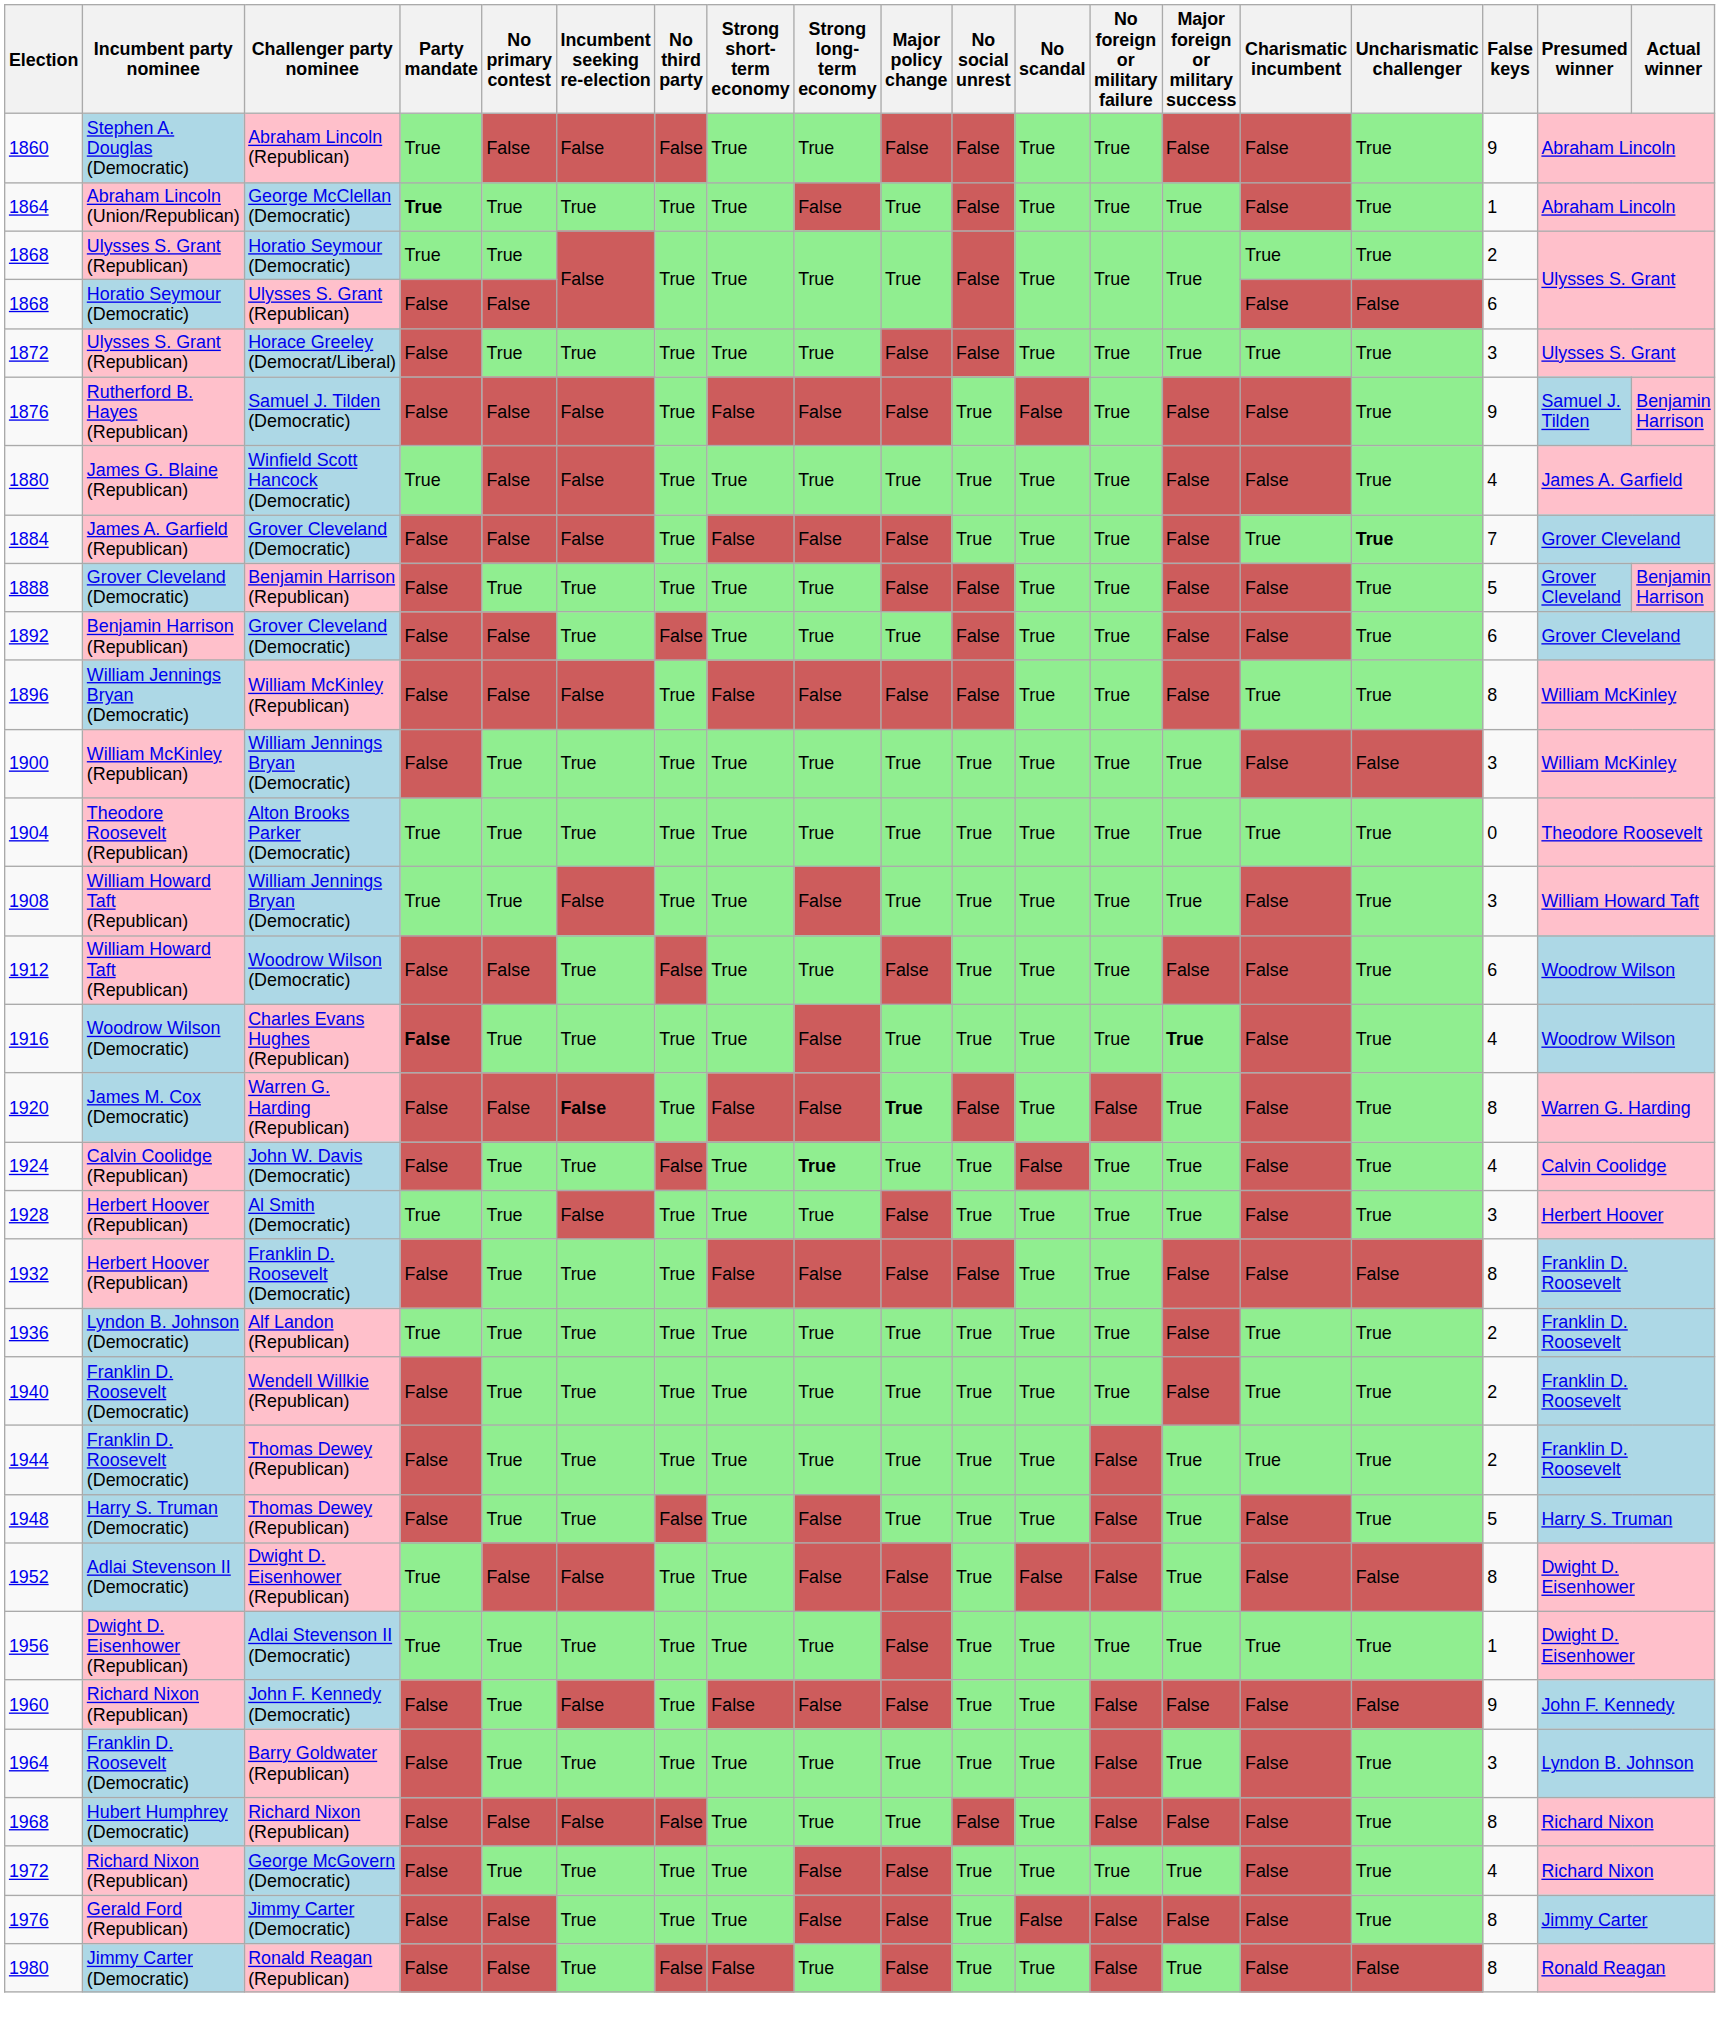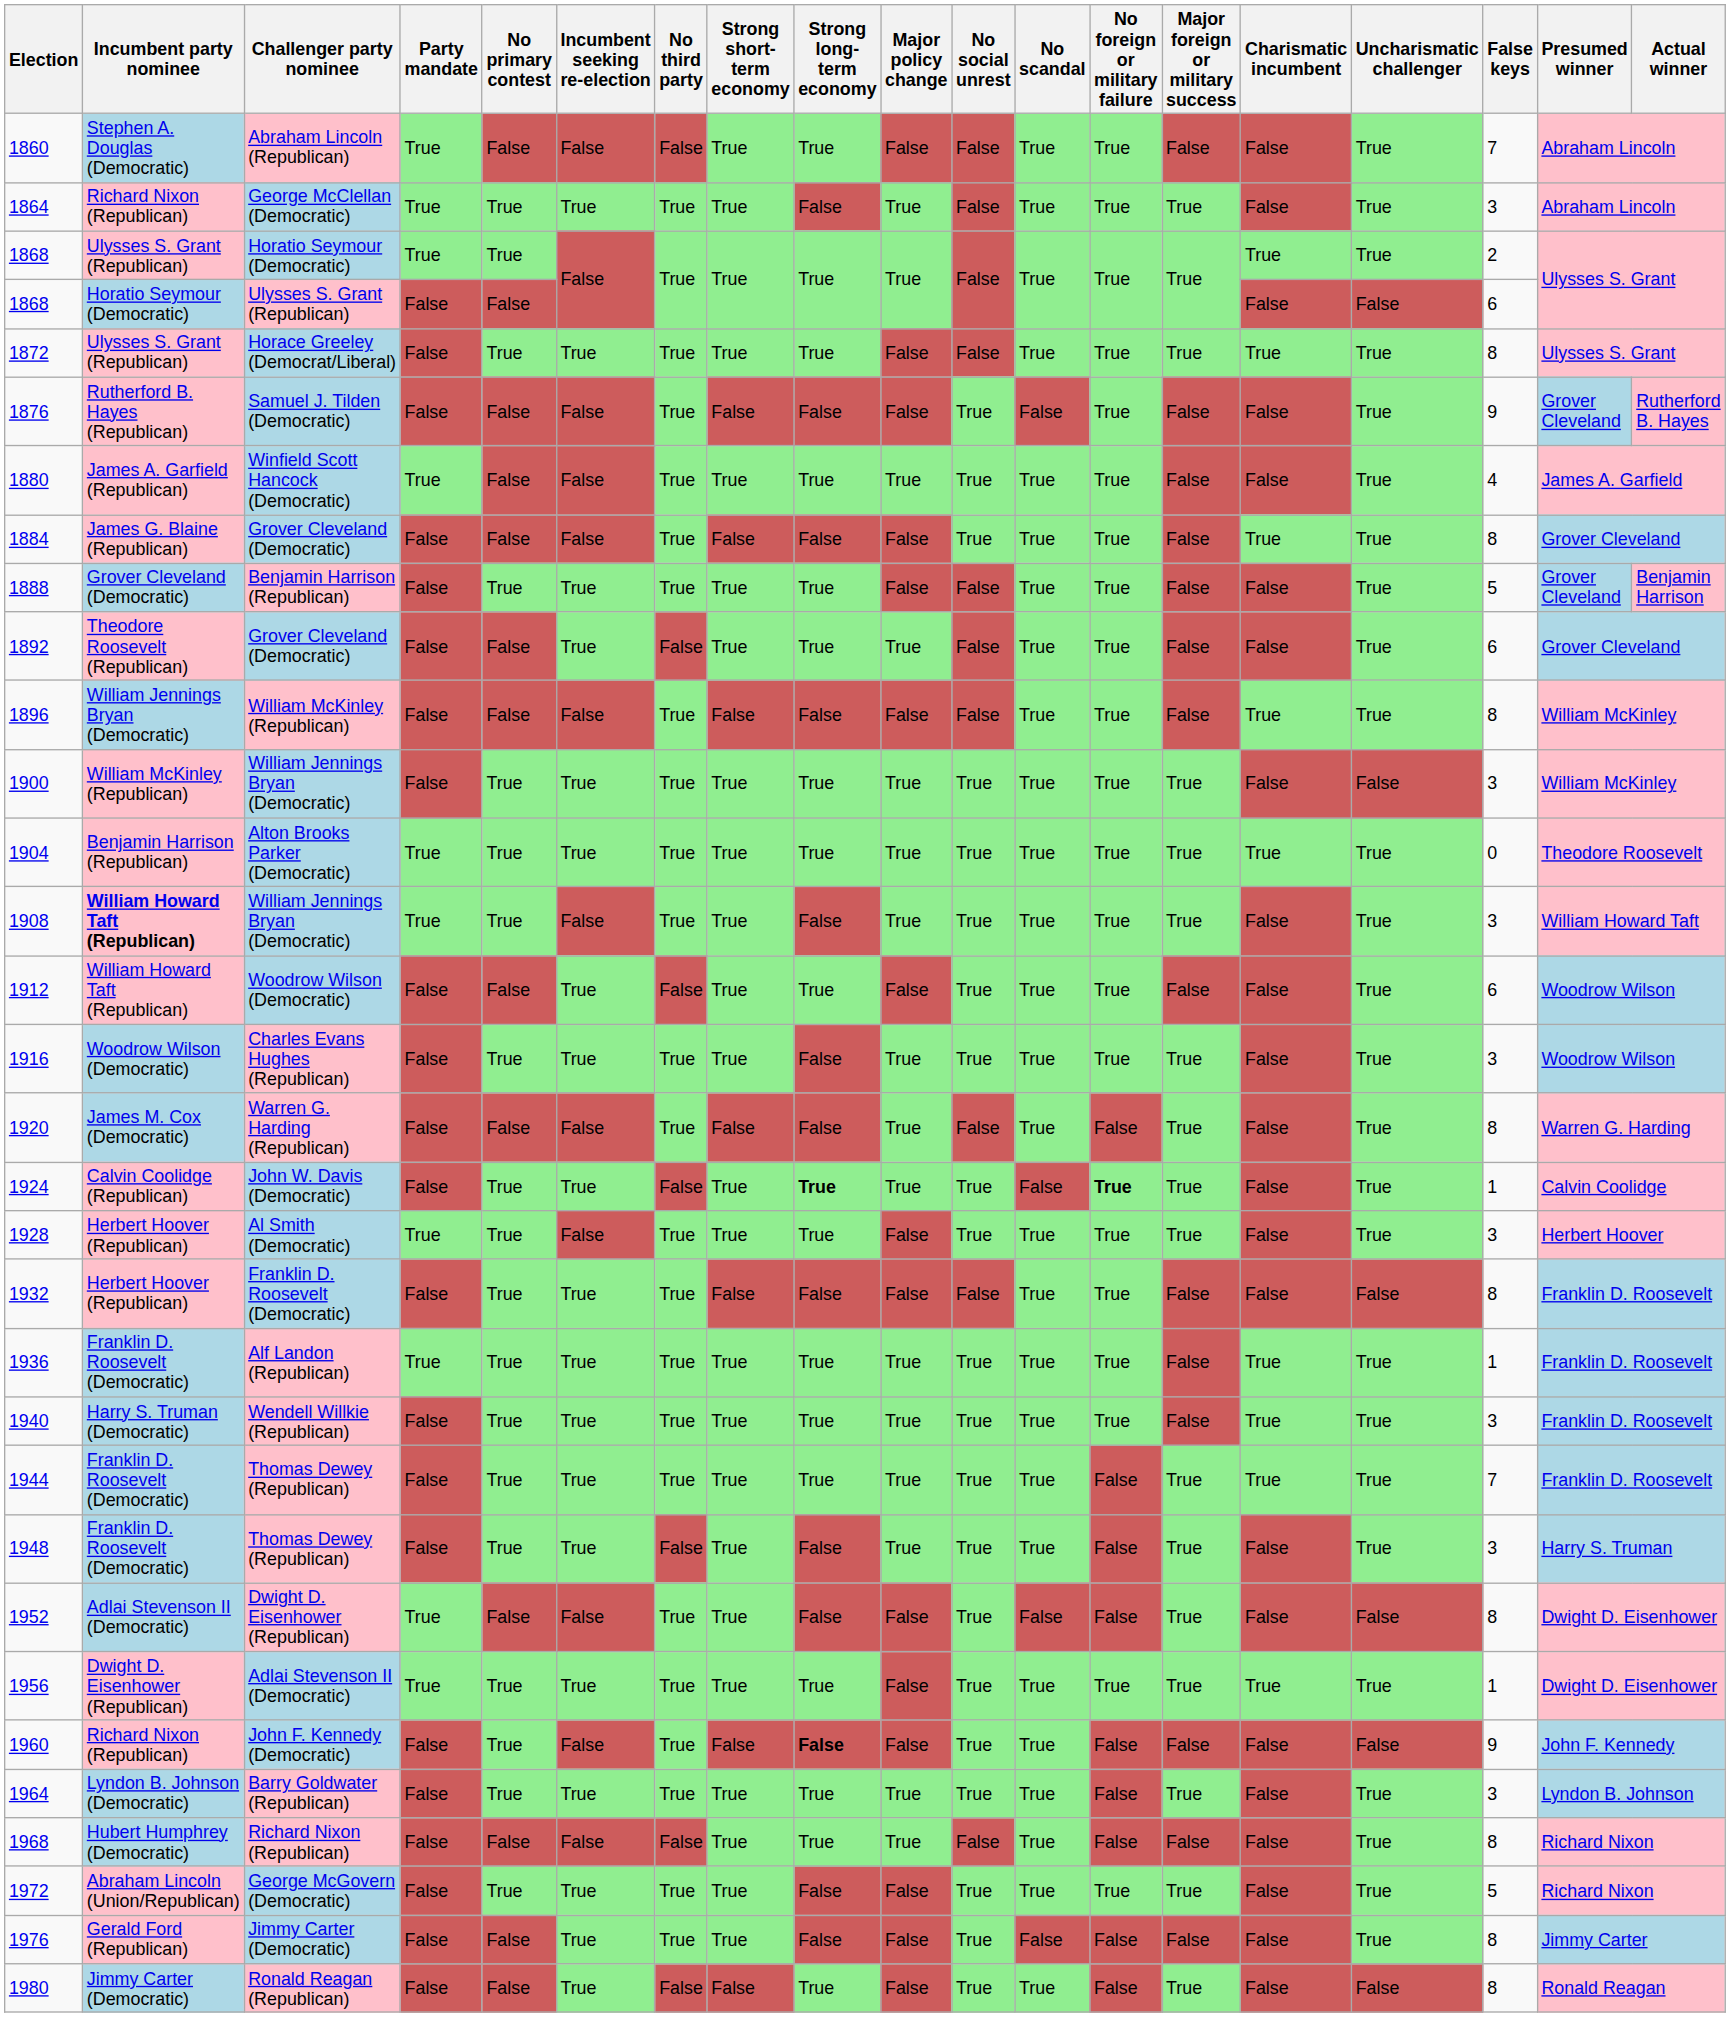(1492, 148) 9 -> (1492, 148) 7
(163, 207) Abraham Lincoln (Union/Republican) -> (143, 207) Richard Nixon (Republican)
(423, 207) bold -> (423, 207) normal
(1492, 207) 1 -> (1492, 207) 3
(1492, 353) 3 -> (1492, 353) 8
(1581, 412) Samuel J. Tilden -> (1581, 412) Grover Cleveland
(1673, 412) Benjamin Harrison -> (1678, 412) Rutherford B. Hayes
(152, 480) James G. Blaine (Republican) -> (157, 480) James A. Garfield (Republican)
(157, 539) James A. Garfield (Republican) -> (152, 539) James G. Blaine (Republican)
(1375, 539) bold -> (1374, 539) normal
(1492, 539) 7 -> (1492, 539) 8
(160, 637) Benjamin Harrison (Republican) -> (137, 647) Theodore Roosevelt (Republican)
(137, 833) Theodore Roosevelt (Republican) -> (160, 853) Benjamin Harrison (Republican)
(149, 902) normal -> (153, 922) bold
(427, 1039) bold -> (426, 1059) normal
(1185, 1039) bold -> (1184, 1059) normal
(1492, 1039) 4 -> (1492, 1059) 3
(583, 1108) bold -> (582, 1128) normal
(904, 1108) bold -> (903, 1128) normal
(1112, 1166) normal -> (1113, 1187) bold
(1492, 1166) 4 -> (1492, 1187) 1
(163, 1333) Lyndon B. Johnson (Democratic) -> (138, 1363) Franklin D. Roosevelt (Democratic)
(1492, 1333) 2 -> (1492, 1363) 1
(138, 1391) Franklin D. Roosevelt (Democratic) -> (152, 1421) Harry S. Truman (Democratic)
(1492, 1391) 2 -> (1492, 1421) 3
(1492, 1460) 2 -> (1492, 1480) 7
(152, 1519) Harry S. Truman (Democratic) -> (138, 1549) Franklin D. Roosevelt (Democratic)
(1492, 1519) 5 -> (1492, 1549) 3
(820, 1705) normal -> (821, 1745) bold
(138, 1764) Franklin D. Roosevelt (Democratic) -> (163, 1794) Lyndon B. Johnson (Democratic)
(143, 1871) Richard Nixon (Republican) -> (163, 1891) Abraham Lincoln (Union/Republican)
(1492, 1871) 4 -> (1492, 1891) 5
